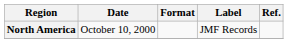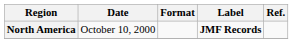(228, 30) normal -> (231, 30) bold
